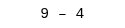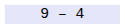(62, 14) no background -> (62, 14) lavender background
